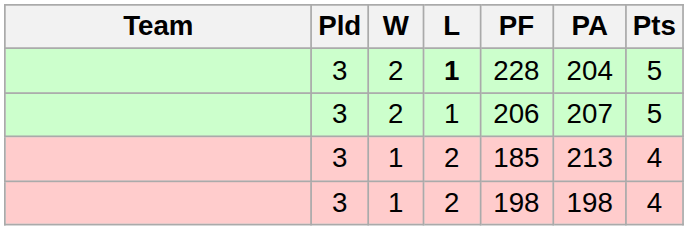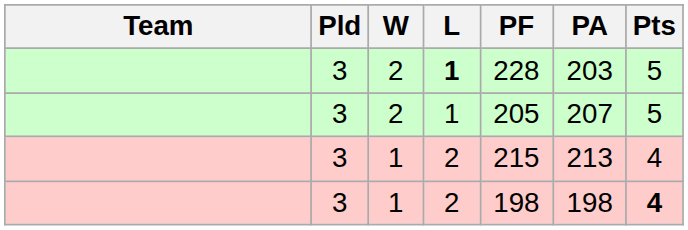(590, 70) 204 -> (590, 70) 203
(516, 114) 206 -> (516, 114) 205
(516, 158) 185 -> (516, 158) 215
(654, 202) normal -> (654, 202) bold
